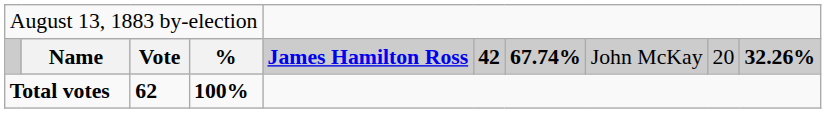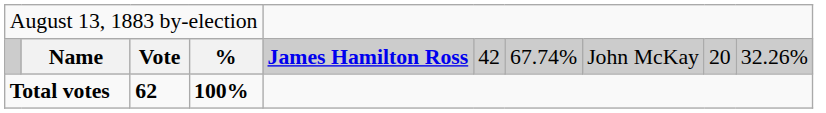(489, 56) bold -> (489, 56) normal
(545, 56) bold -> (544, 56) normal
(780, 56) bold -> (774, 56) normal
